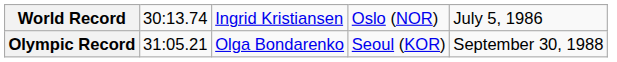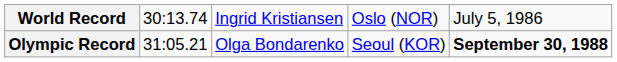(528, 44) normal -> (531, 44) bold
